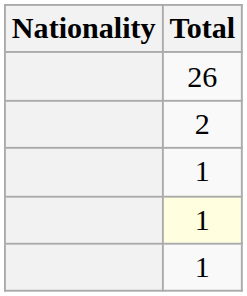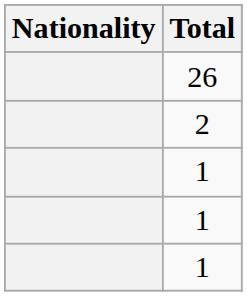(202, 219) lightyellow background -> (202, 219) no background
